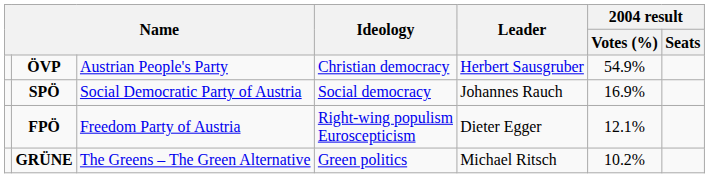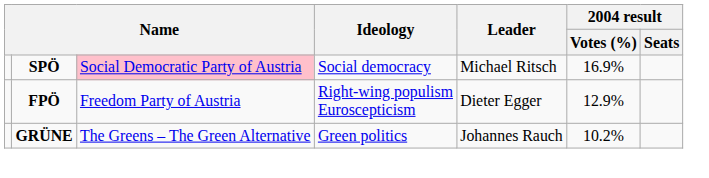- row: (44, 67)
(191, 92) no background -> (191, 67) pink background
(512, 92) Johannes Rauch -> (508, 67) Michael Ritsch
(625, 126) 12.1% -> (603, 101) 12.9%
(508, 160) Michael Ritsch -> (512, 135) Johannes Rauch
